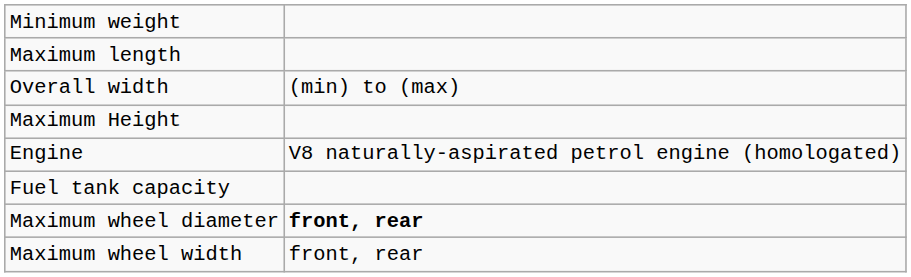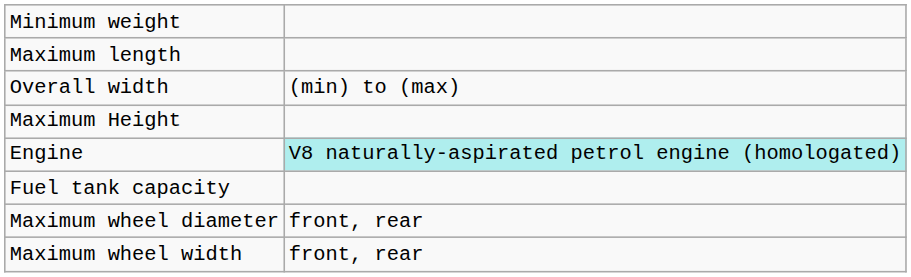(595, 154) no background -> (595, 154) paleturquoise background
(356, 221) bold -> (356, 221) normal
